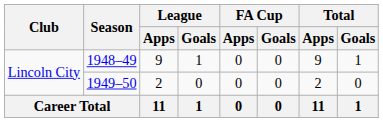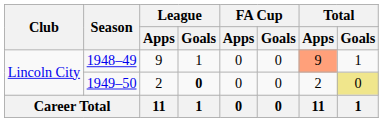(318, 60) no background -> (318, 60) lightsalmon background
(199, 83) normal -> (199, 83) bold
(358, 83) no background -> (358, 83) khaki background
